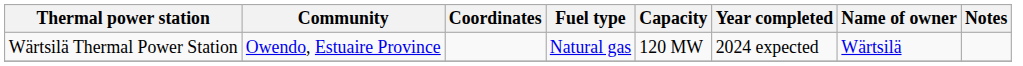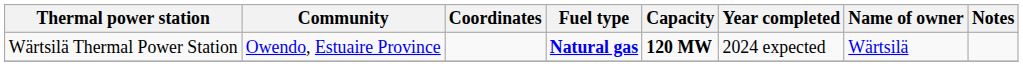(590, 46) normal -> (594, 46) bold
(671, 46) normal -> (679, 46) bold
